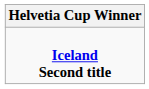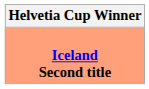(75, 63) no background -> (75, 63) lightsalmon background
